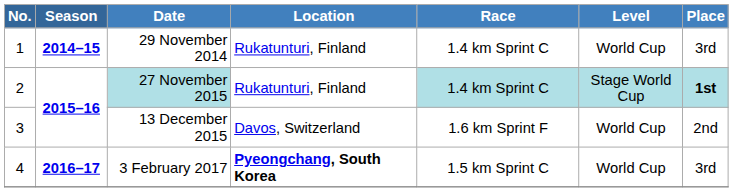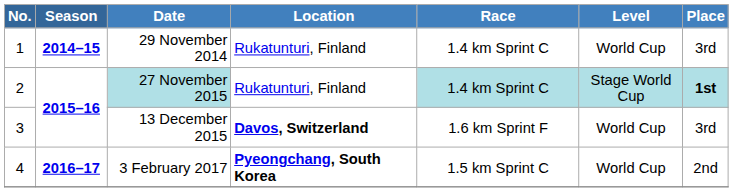(297, 128) normal -> (301, 128) bold
(706, 128) 2nd -> (706, 128) 3rd
(706, 167) 3rd -> (706, 167) 2nd
